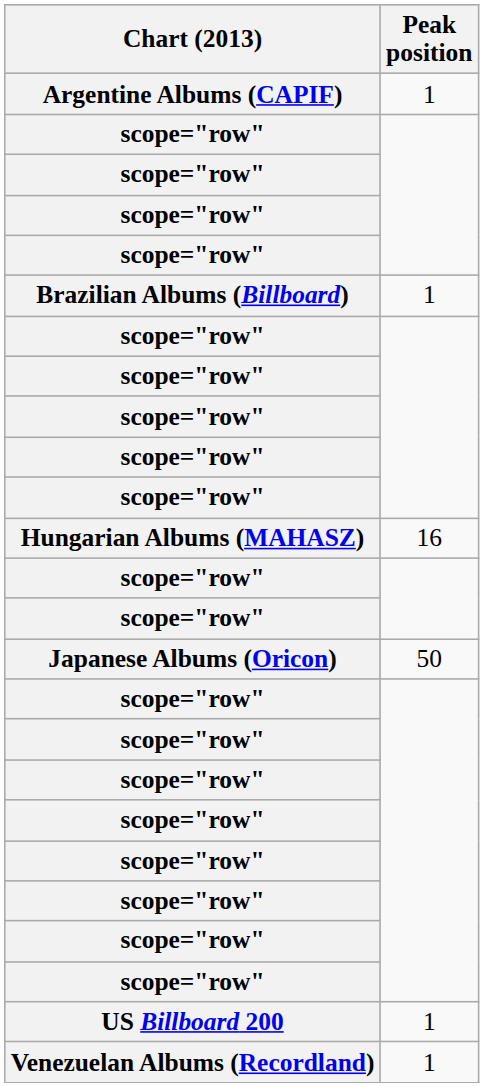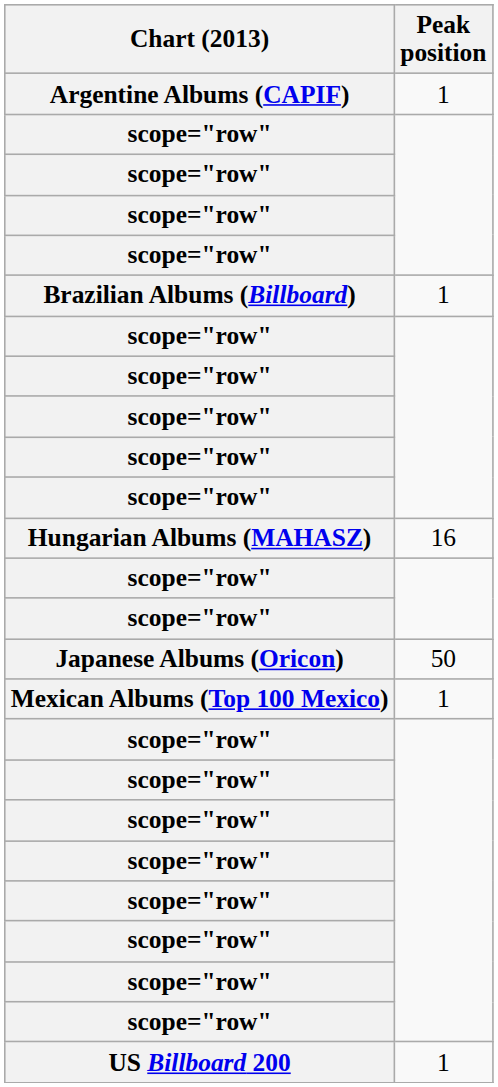+ row: (200, 698)
- row: (193, 1061)
